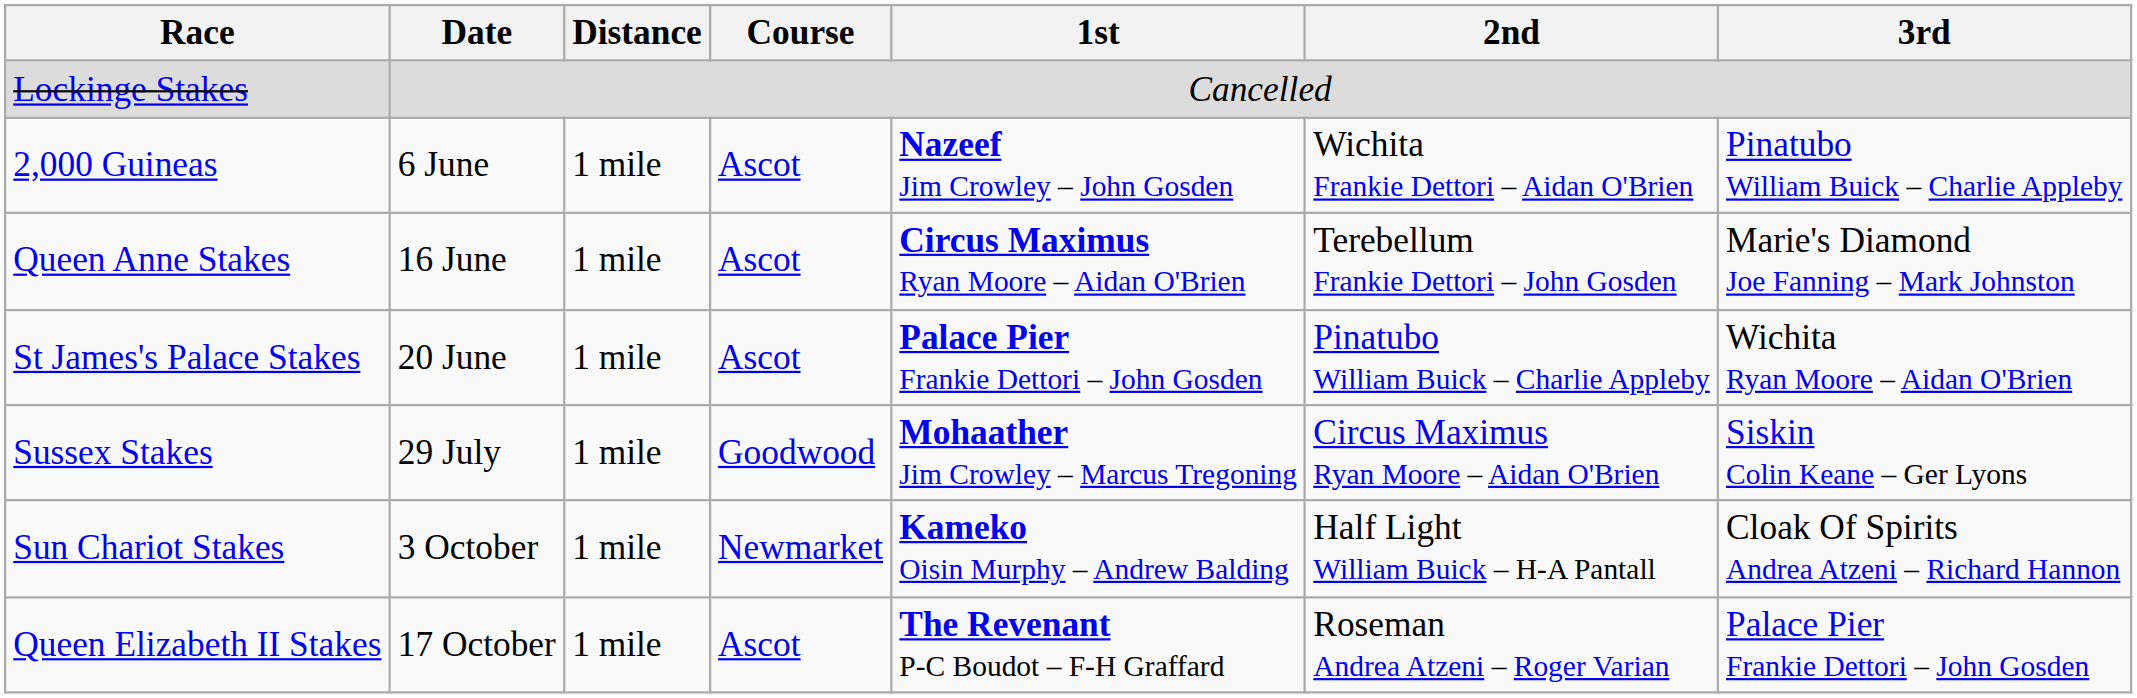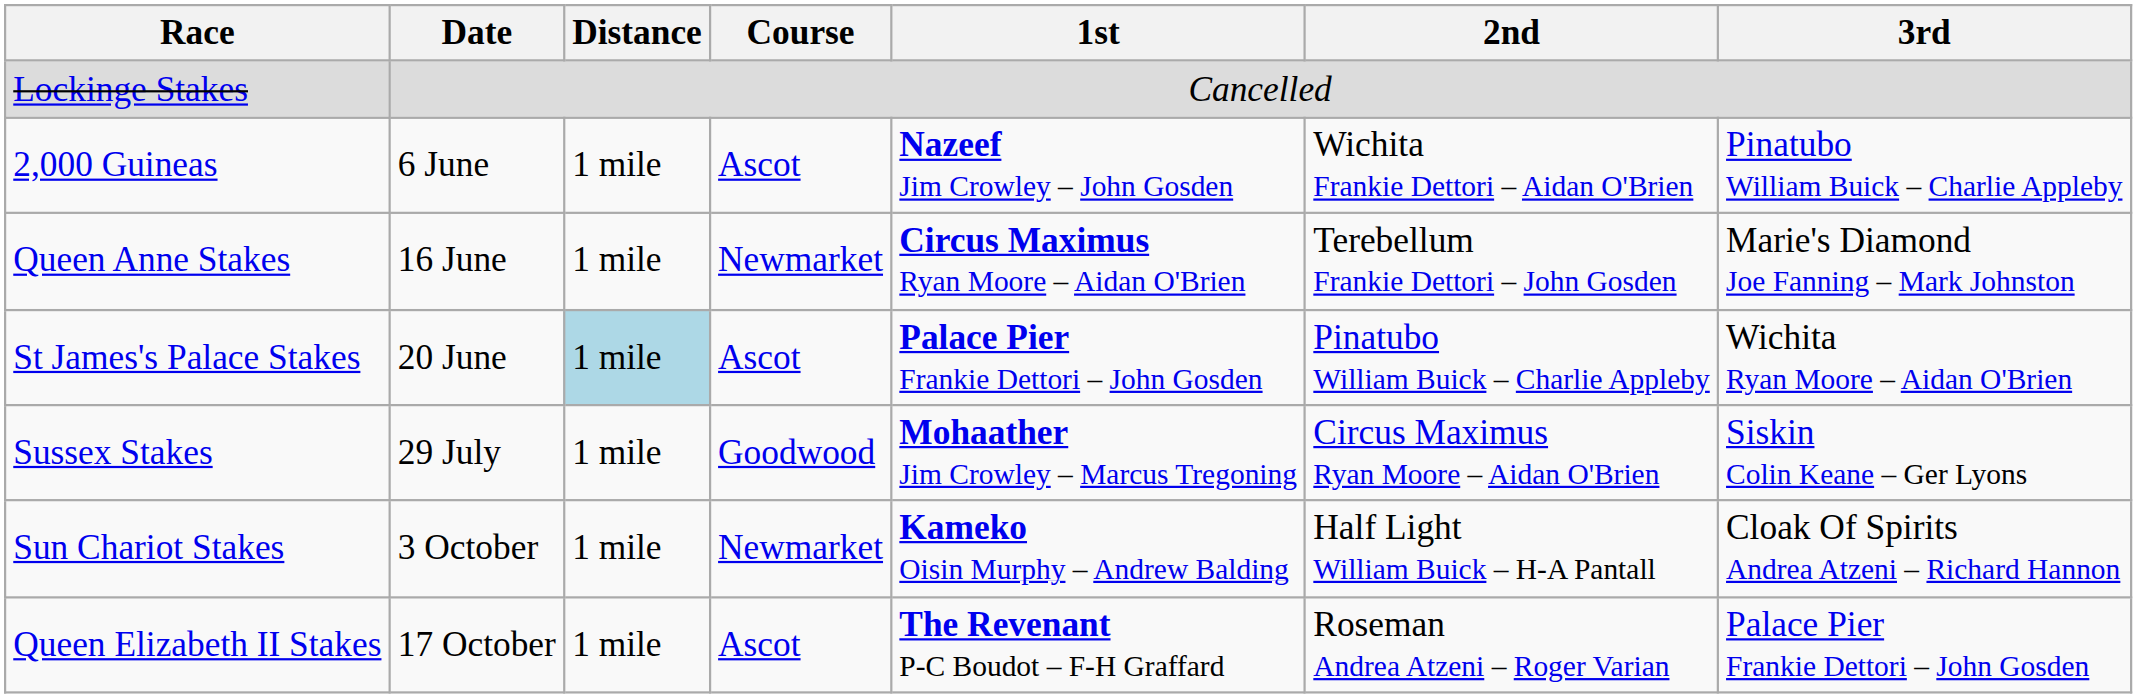(759, 260) Ascot -> (801, 260) Newmarket
(617, 356) no background -> (617, 356) lightblue background
